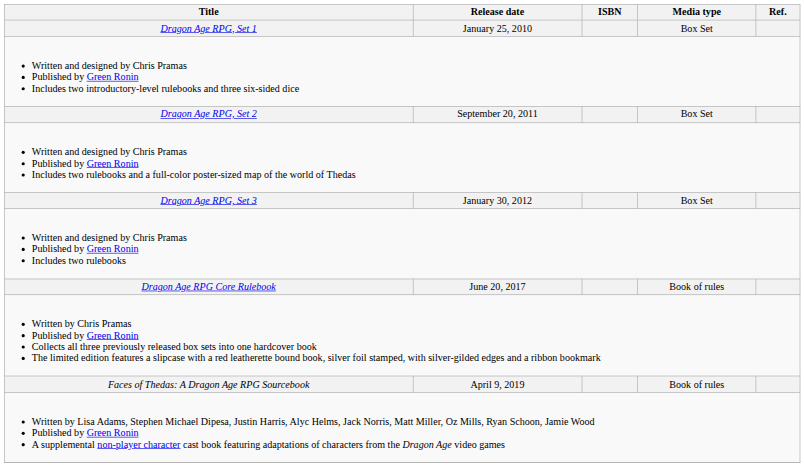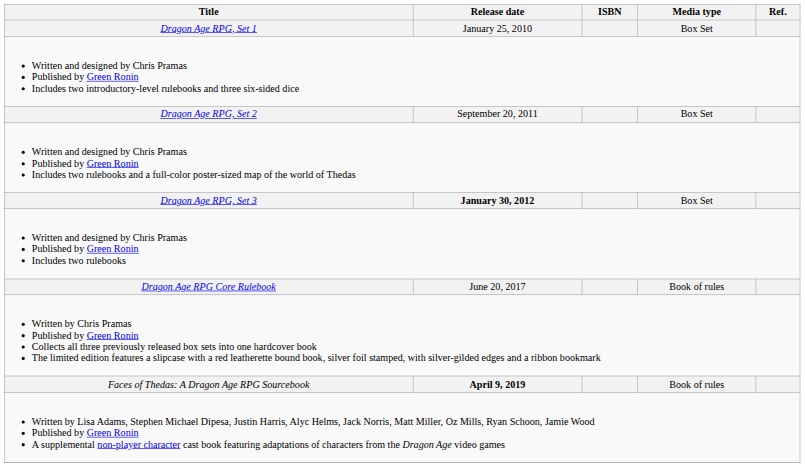(497, 200) normal -> (497, 200) bold
(497, 384) normal -> (497, 384) bold
